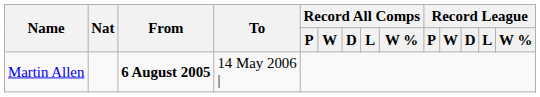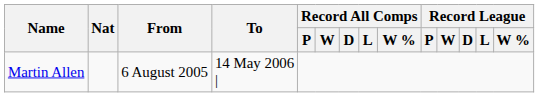(166, 71) bold -> (165, 71) normal
